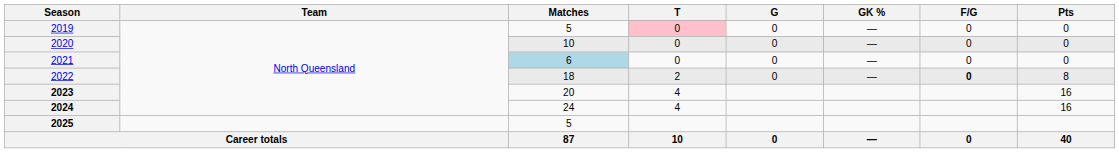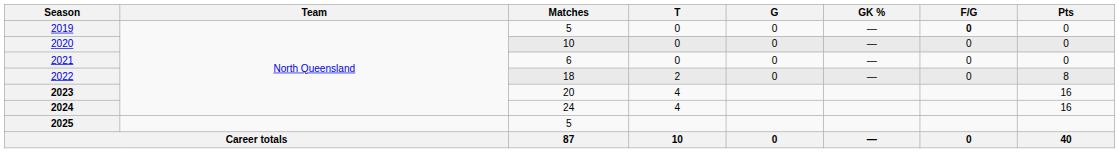(677, 29) pink background -> (677, 29) no background
(969, 29) normal -> (969, 29) bold
(569, 60) lightblue background -> (569, 60) no background
(969, 76) bold -> (969, 76) normal
